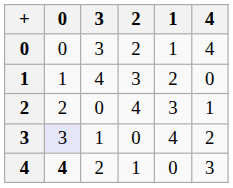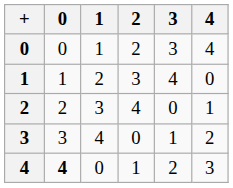columns swapped: (173, 19) <-> (99, 19)
(62, 138) lavender background -> (62, 138) no background
